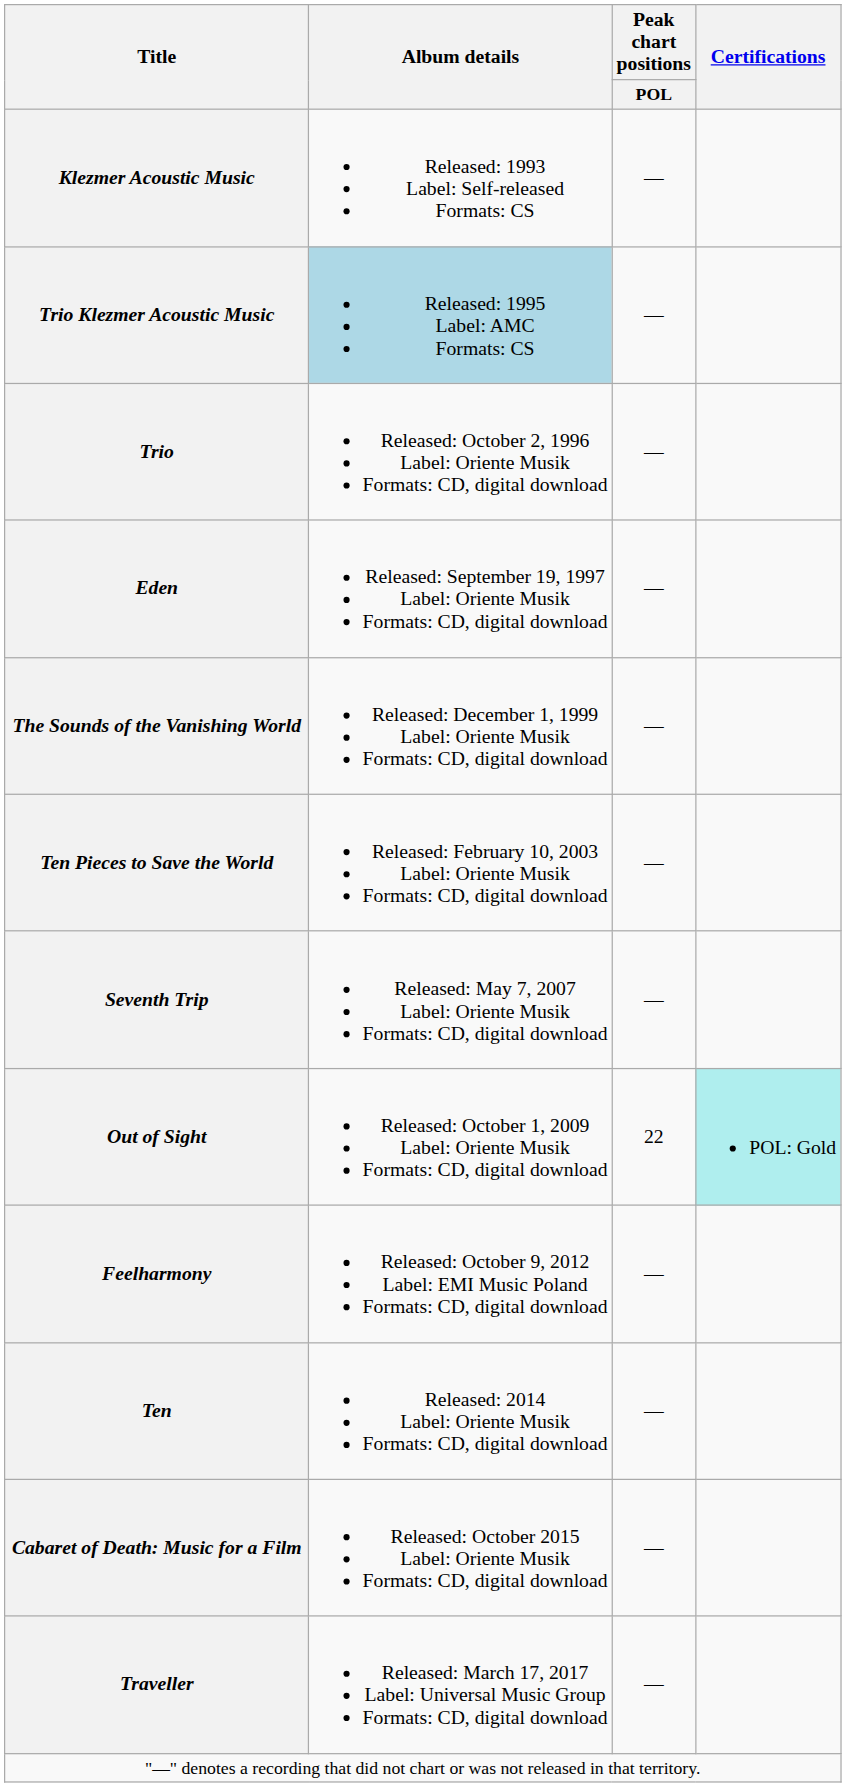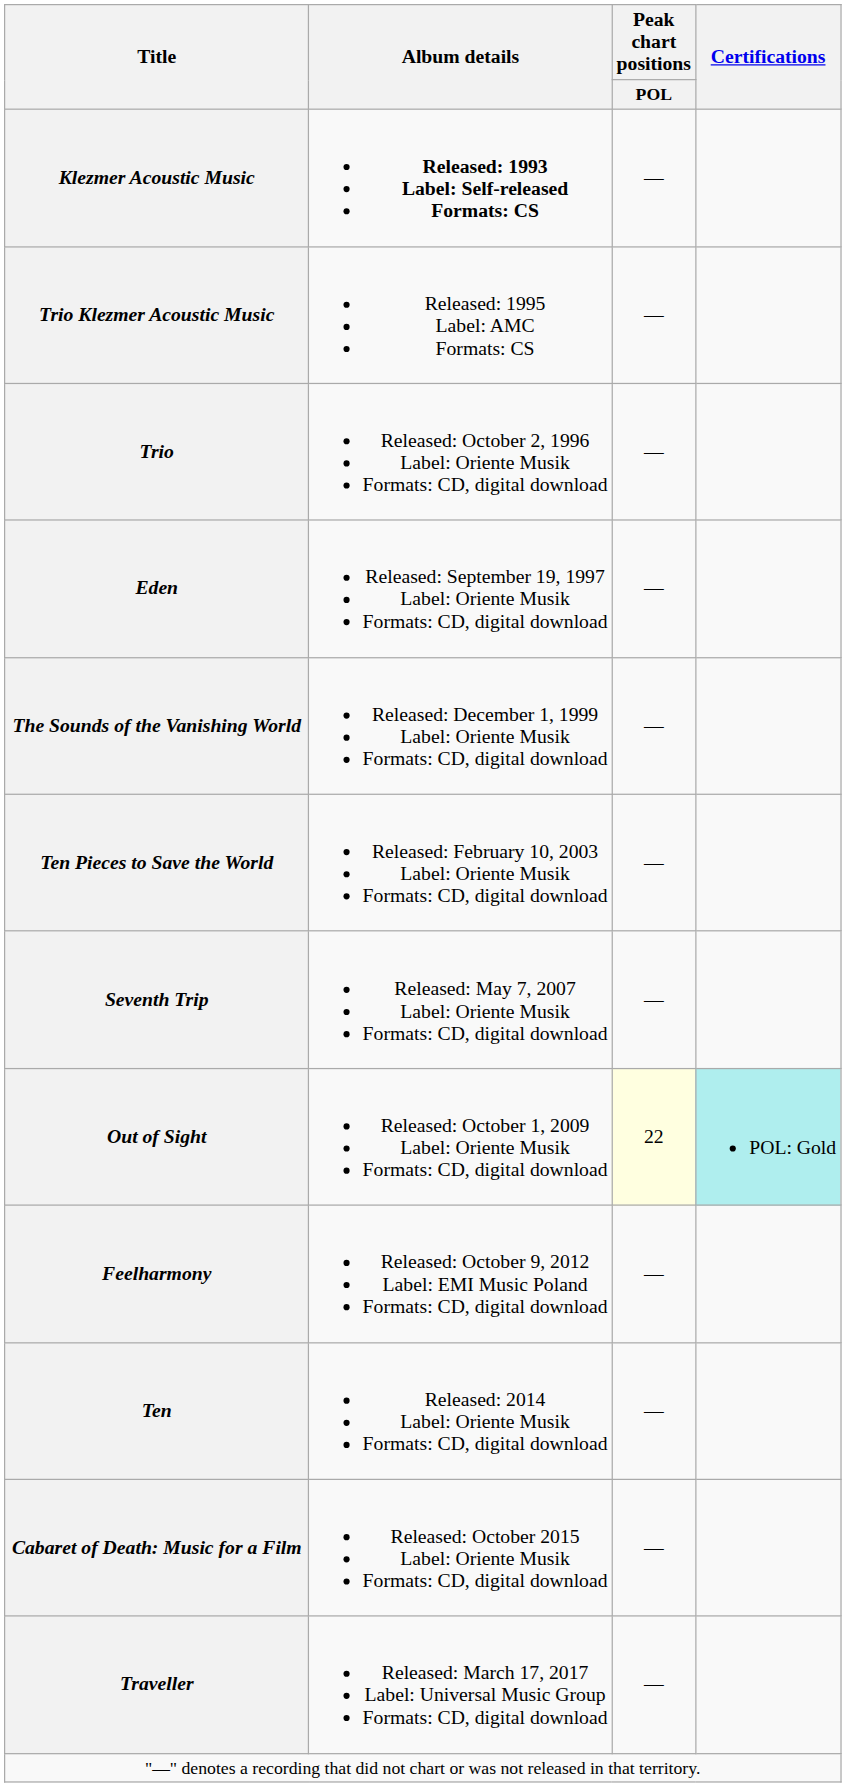(460, 189) normal -> (460, 189) bold
(460, 326) lightblue background -> (460, 326) no background
(654, 1136) no background -> (654, 1136) lightyellow background
